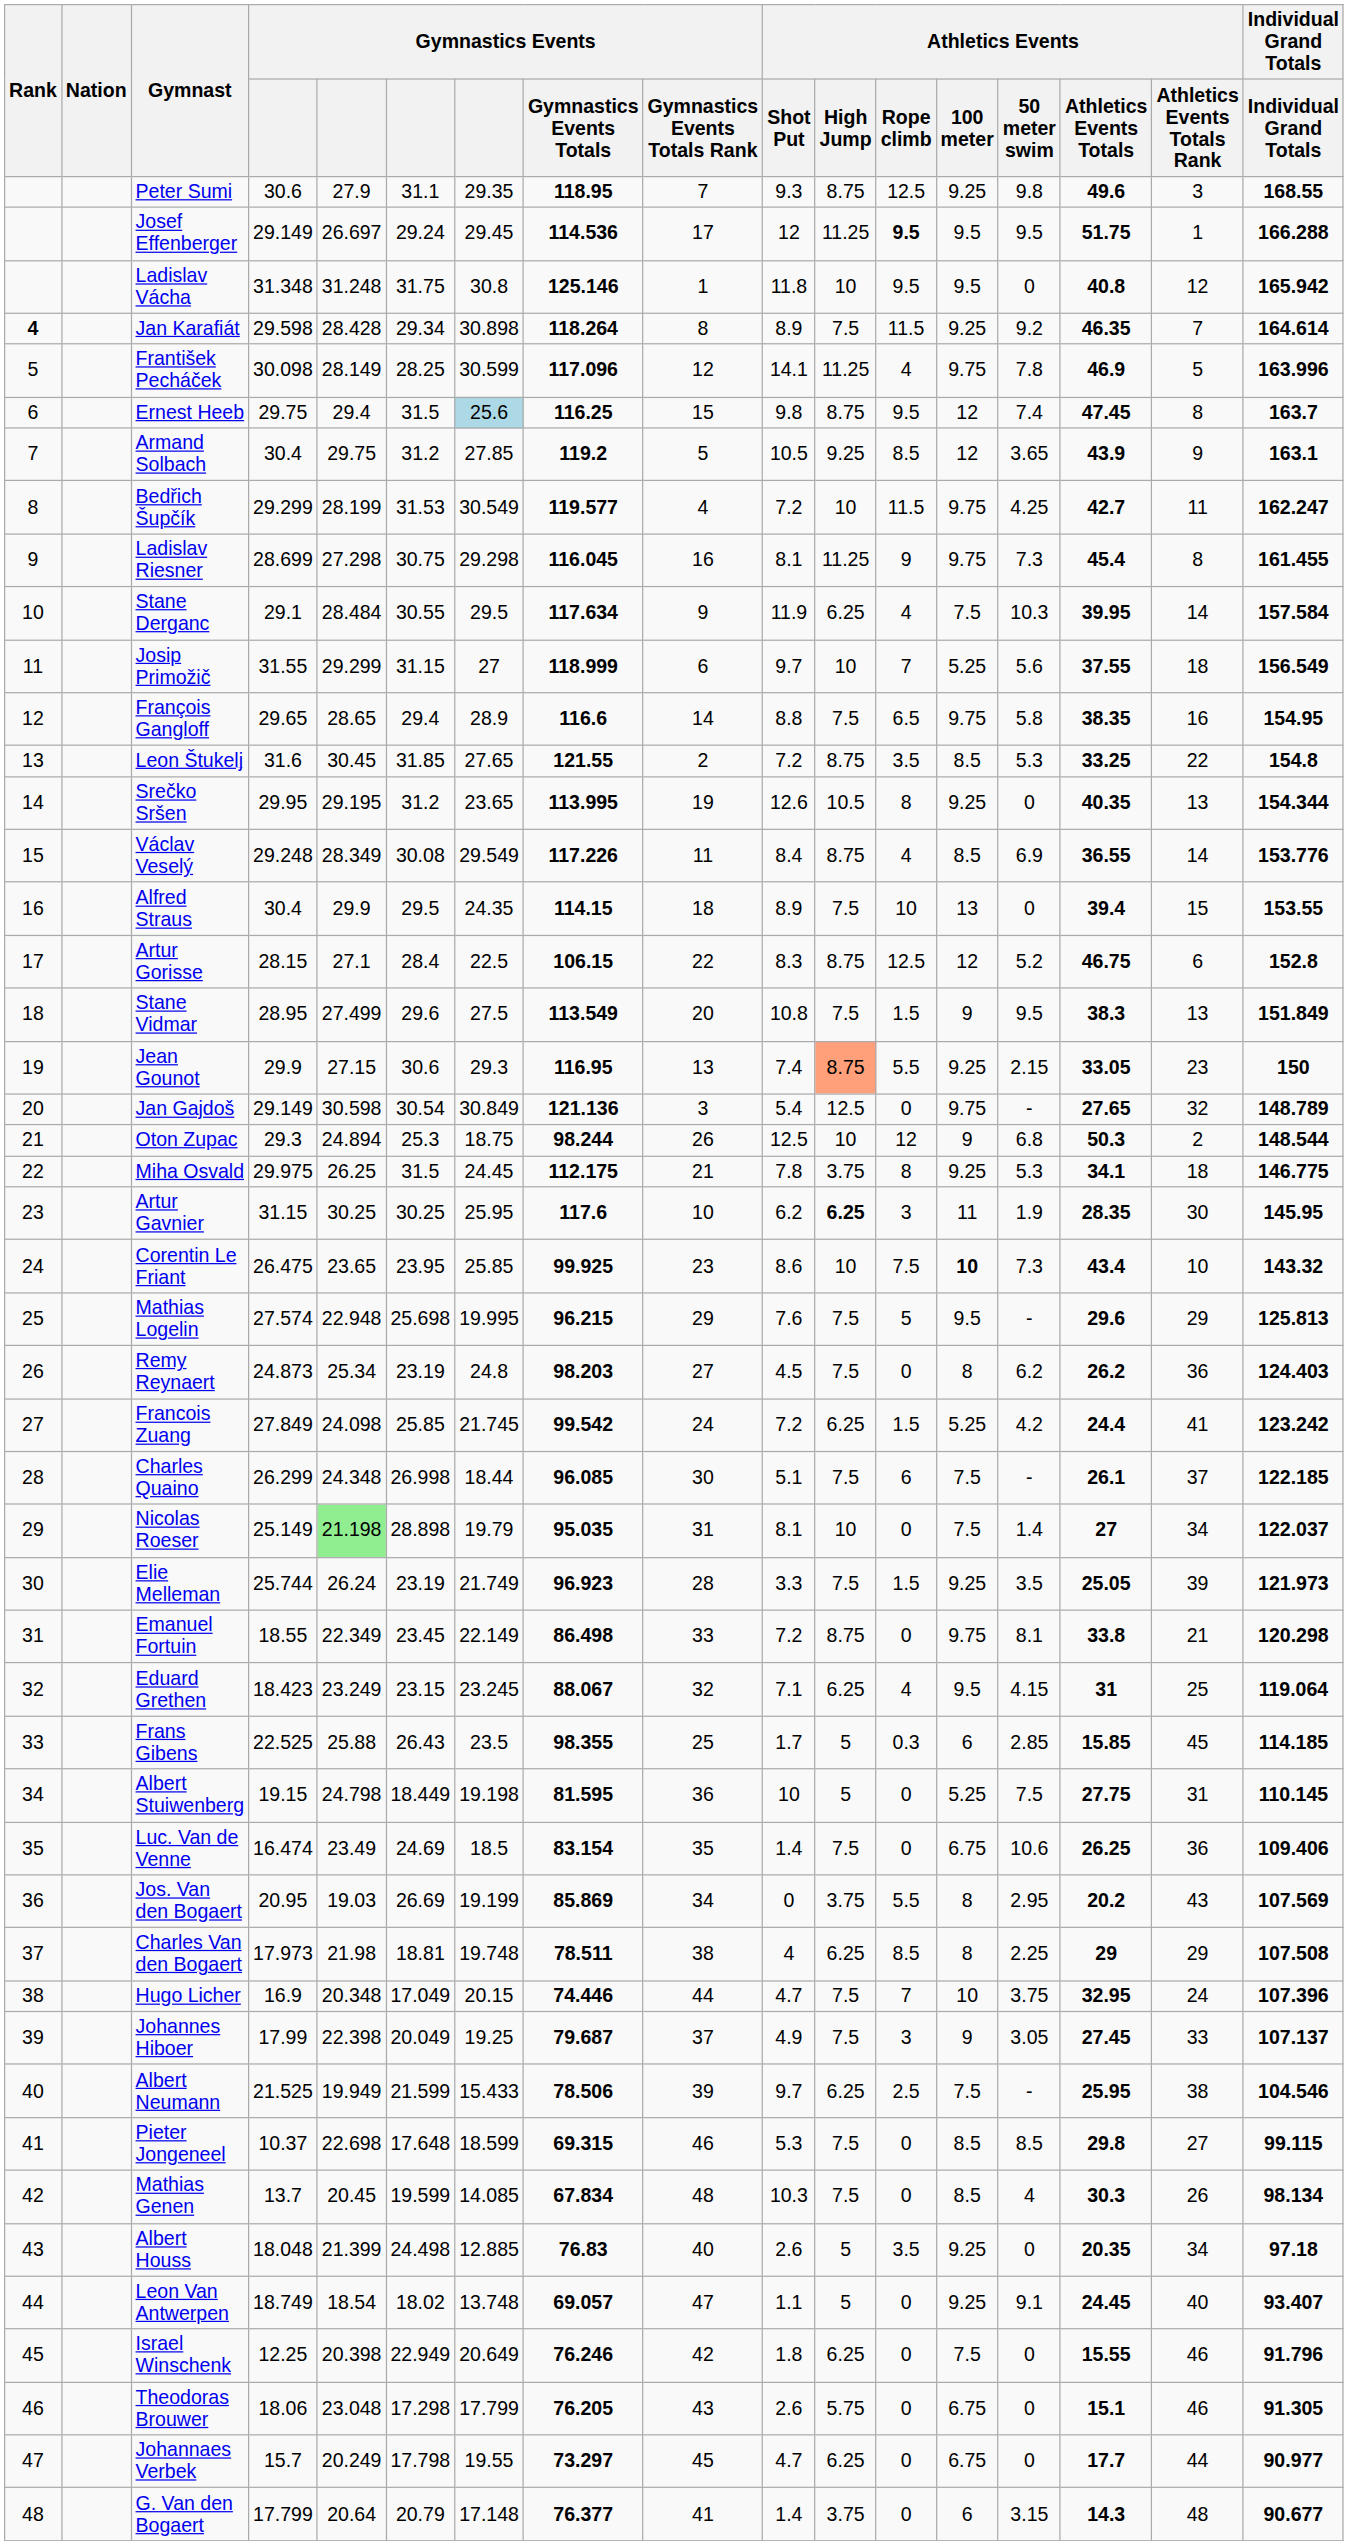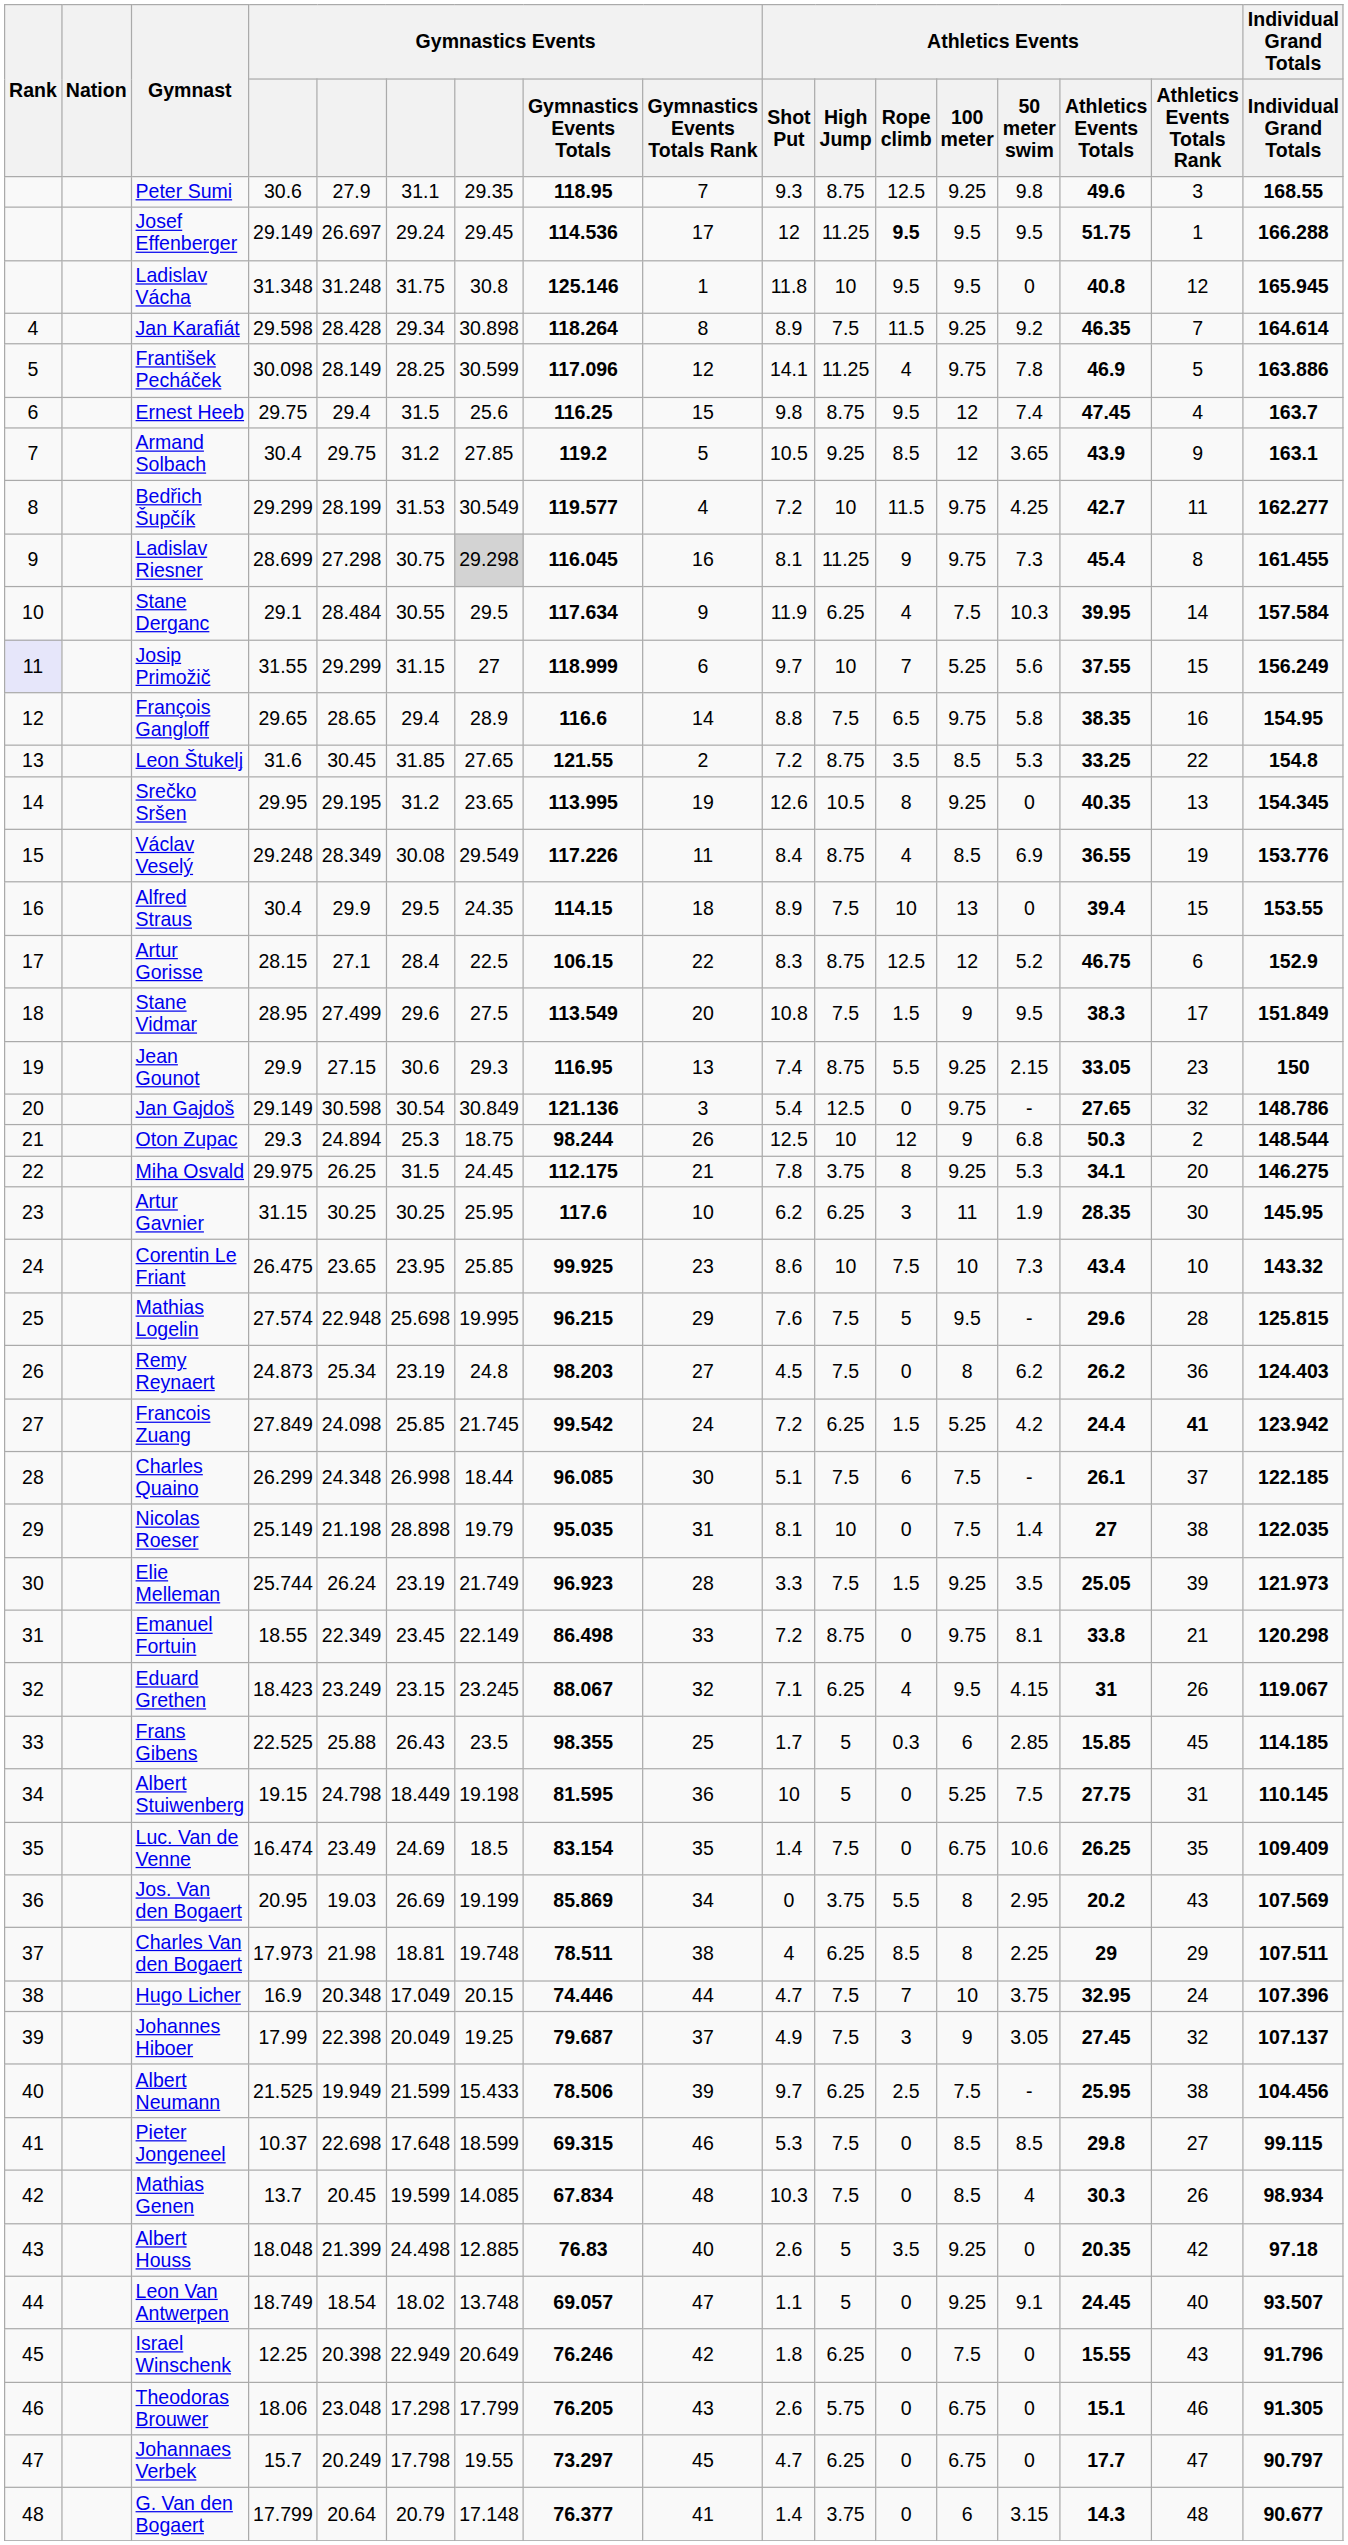(1293, 286) 165.942 -> (1293, 286) 165.945
(33, 328) bold -> (33, 328) normal
(1293, 370) 163.996 -> (1293, 370) 163.886
(489, 412) lightblue background -> (489, 412) no background
(1198, 412) 8 -> (1198, 412) 4
(1293, 507) 162.247 -> (1293, 507) 162.277
(489, 560) no background -> (489, 560) lightgrey background
(33, 665) no background -> (33, 665) lavender background
(1198, 665) 18 -> (1198, 665) 15
(1293, 665) 156.549 -> (1293, 665) 156.249
(1293, 802) 154.344 -> (1293, 802) 154.345
(1198, 855) 14 -> (1198, 855) 19
(1293, 961) 152.8 -> (1293, 961) 152.9
(1198, 1014) 13 -> (1198, 1014) 17
(846, 1067) lightsalmon background -> (846, 1067) no background
(1293, 1109) 148.789 -> (1293, 1109) 148.786
(1198, 1171) 18 -> (1198, 1171) 20
(1293, 1171) 146.775 -> (1293, 1171) 146.275
(846, 1213) bold -> (846, 1213) normal
(967, 1266) bold -> (967, 1266) normal
(1198, 1318) 29 -> (1198, 1318) 28
(1293, 1318) 125.813 -> (1293, 1318) 125.815
(1198, 1424) normal -> (1198, 1424) bold
(1293, 1424) 123.242 -> (1293, 1424) 123.942
(352, 1530) lightgreen background -> (352, 1530) no background
(1198, 1530) 34 -> (1198, 1530) 38
(1293, 1530) 122.037 -> (1293, 1530) 122.035
(1198, 1689) 25 -> (1198, 1689) 26
(1293, 1689) 119.064 -> (1293, 1689) 119.067
(1198, 1848) 36 -> (1198, 1848) 35
(1293, 1848) 109.406 -> (1293, 1848) 109.409
(1293, 1953) 107.508 -> (1293, 1953) 107.511
(1198, 2037) 33 -> (1198, 2037) 32
(1293, 2090) 104.546 -> (1293, 2090) 104.456
(1293, 2196) 98.134 -> (1293, 2196) 98.934
(1198, 2249) 34 -> (1198, 2249) 42
(1293, 2302) 93.407 -> (1293, 2302) 93.507
(1198, 2355) 46 -> (1198, 2355) 43
(1198, 2461) 44 -> (1198, 2461) 47
(1293, 2461) 90.977 -> (1293, 2461) 90.797
